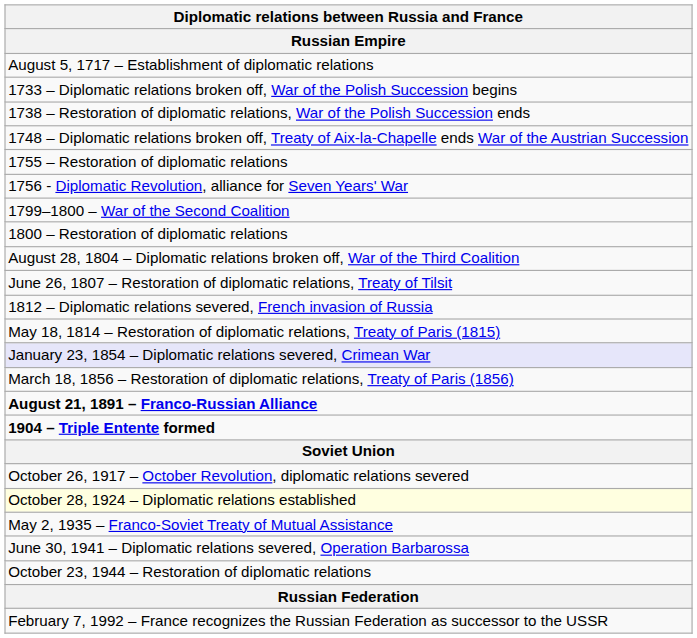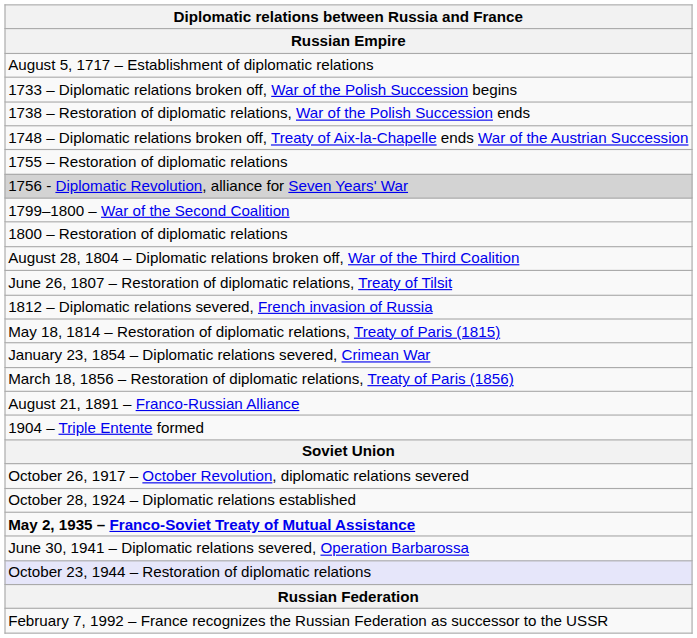(208, 186) no background -> (208, 186) lightgrey background
(219, 355) lavender background -> (219, 355) no background
(163, 403) bold -> (154, 403) normal
(112, 428) bold -> (106, 428) normal
(182, 500) lightyellow background -> (182, 500) no background
(201, 524) normal -> (212, 524) bold
(190, 572) no background -> (190, 572) lavender background
